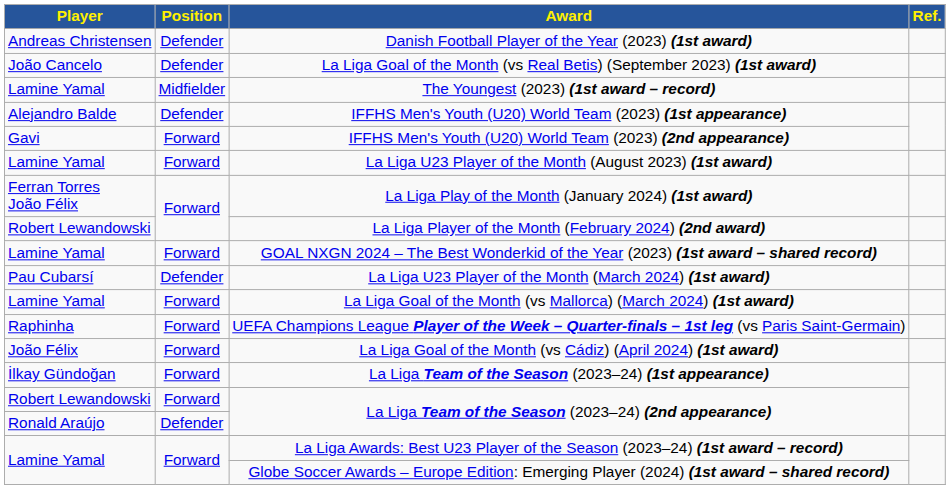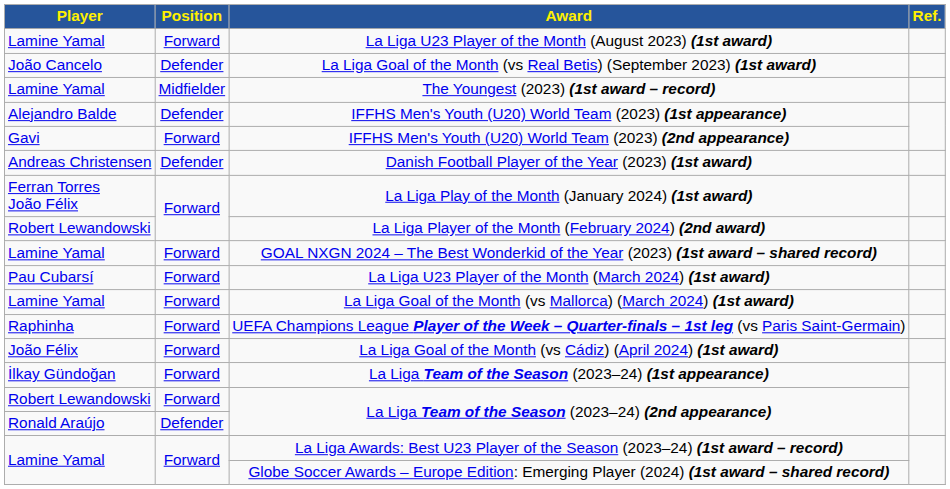rows swapped: (56, 162) <-> (80, 41)
(192, 277) Defender -> (192, 277) Forward
